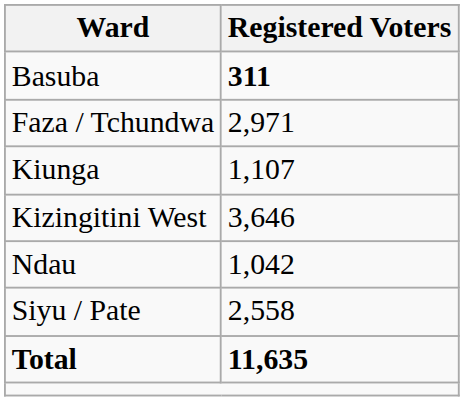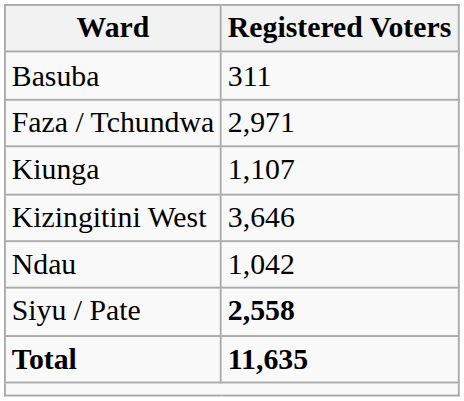(249, 75) bold -> (250, 75) normal
(261, 311) normal -> (261, 311) bold
